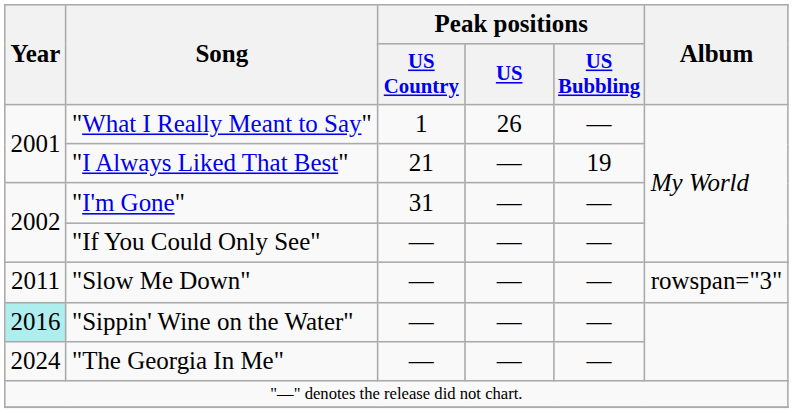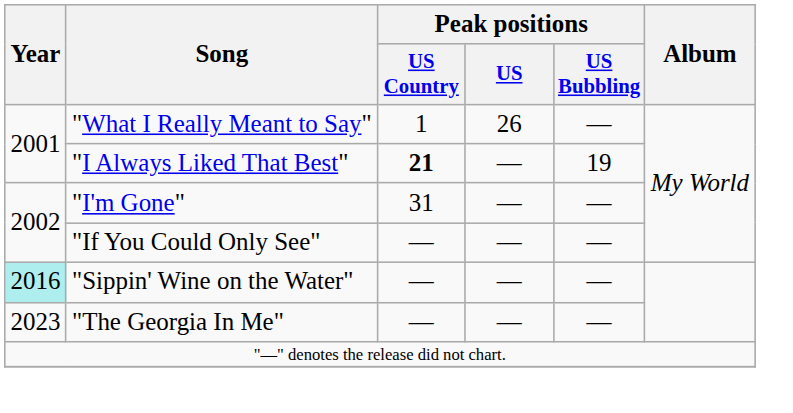(421, 163) normal -> (421, 163) bold
- row: (161, 281)
(35, 361) 2024 -> (35, 321) 2023
